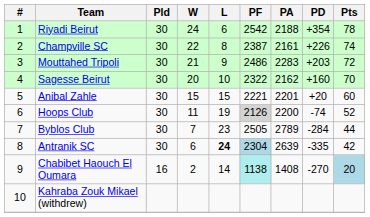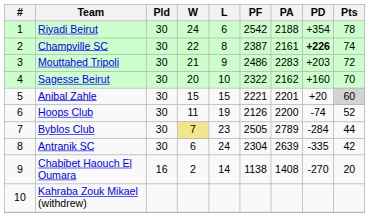(318, 46) normal -> (318, 46) bold
(349, 96) no background -> (349, 96) lightgrey background
(256, 113) lightgrey background -> (256, 113) no background
(193, 130) no background -> (193, 130) khaki background
(224, 146) bold -> (224, 146) normal
(256, 146) lightblue background -> (256, 146) no background
(256, 169) paleturquoise background -> (256, 169) no background
(349, 169) lightblue background -> (349, 169) no background
